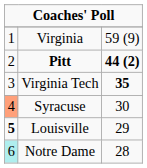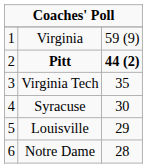(122, 83) bold -> (122, 83) normal
(11, 106) lightsalmon background -> (11, 106) no background
(11, 128) bold -> (11, 128) normal
(11, 151) paleturquoise background -> (11, 151) no background
